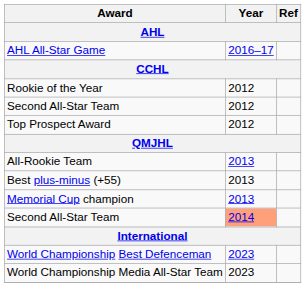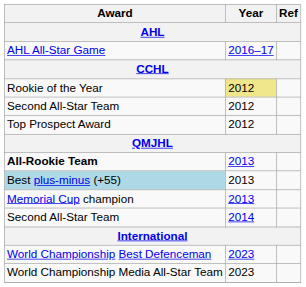(241, 87) no background -> (241, 87) khaki background
(49, 161) normal -> (52, 161) bold
(64, 180) no background -> (64, 180) lightblue background
(241, 217) lightsalmon background -> (241, 217) no background
